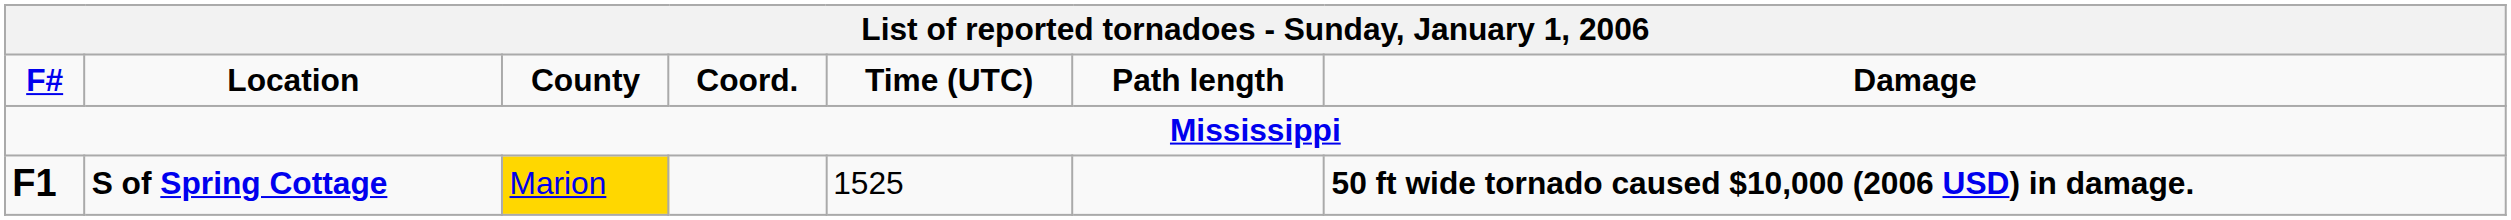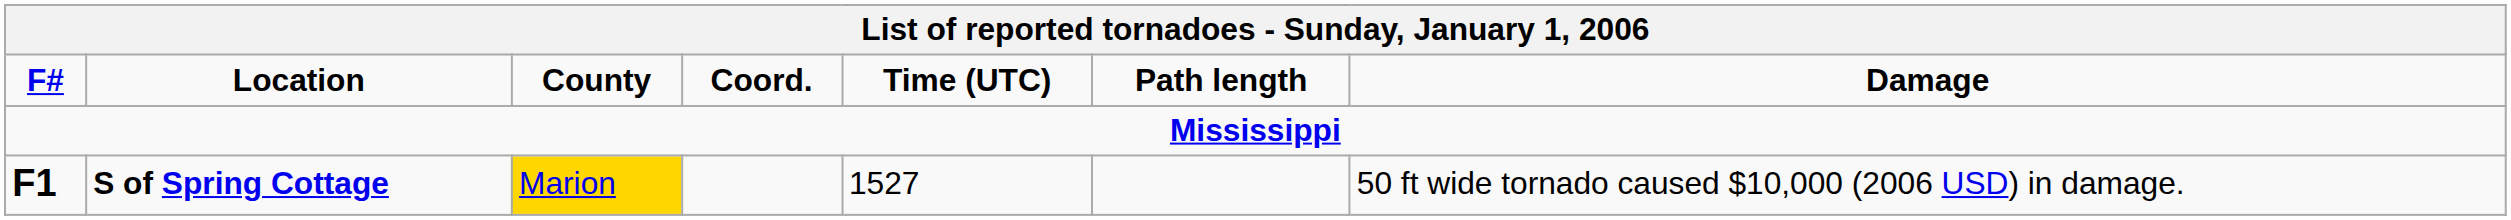(868, 184) 1525 -> (884, 184) 1527
(1763, 184) bold -> (1771, 184) normal
